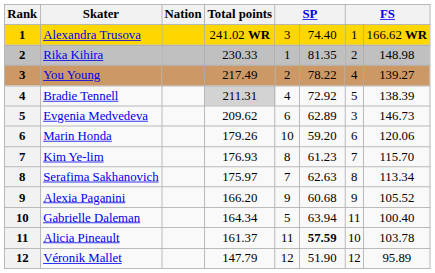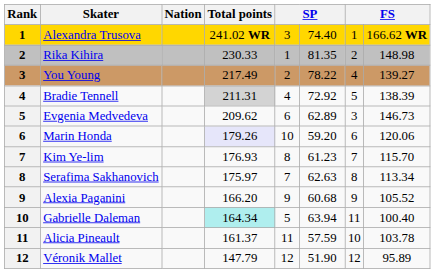(240, 136) no background -> (240, 136) lavender background
(240, 217) no background -> (240, 217) paleturquoise background
(322, 237) bold -> (322, 237) normal
